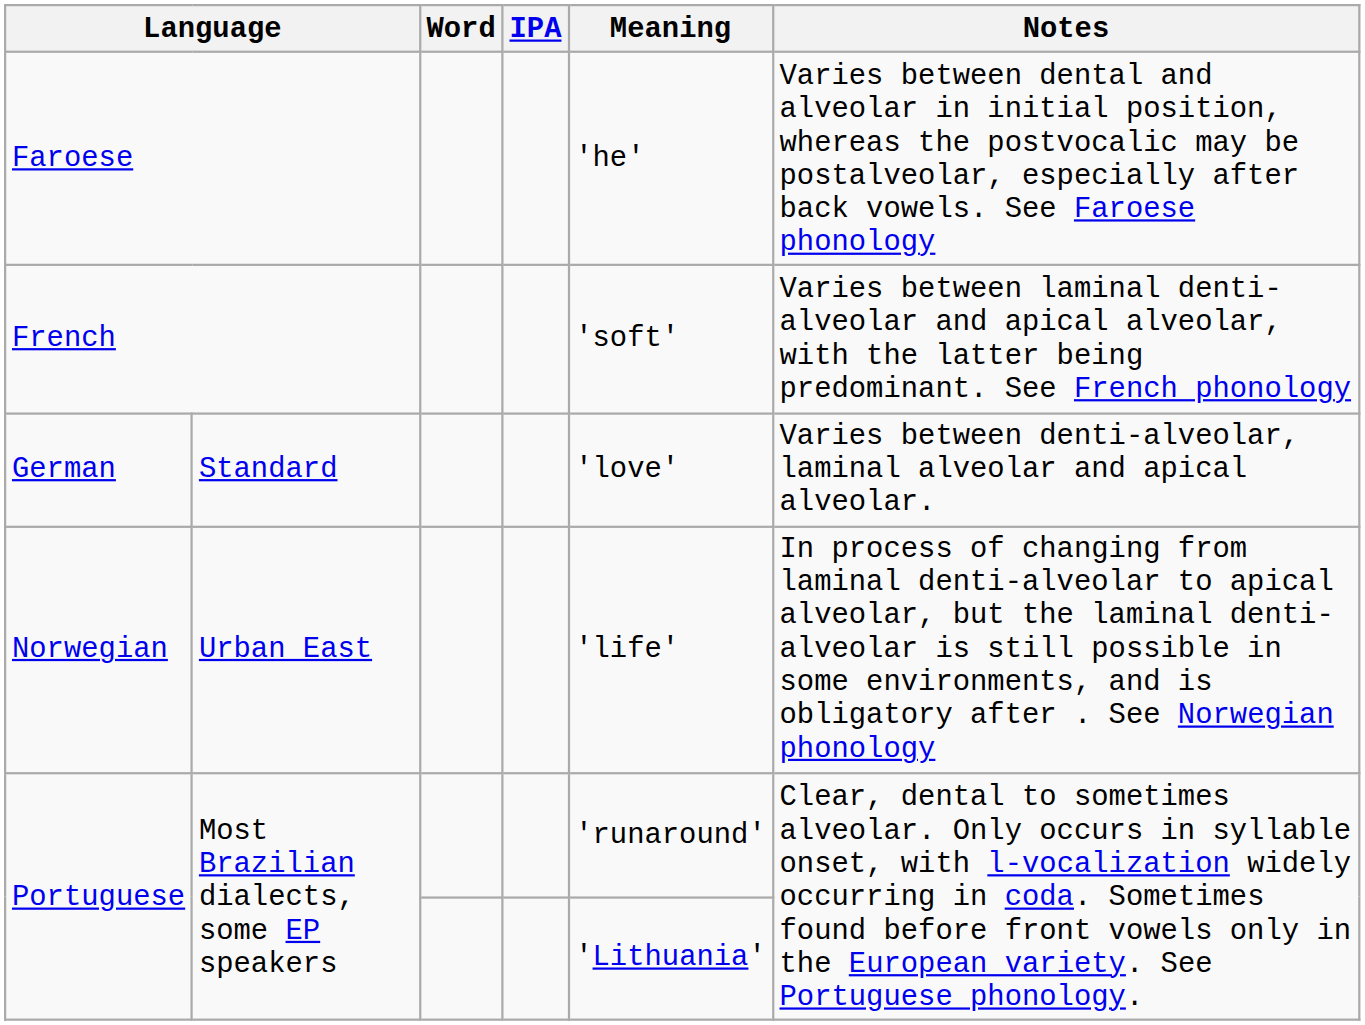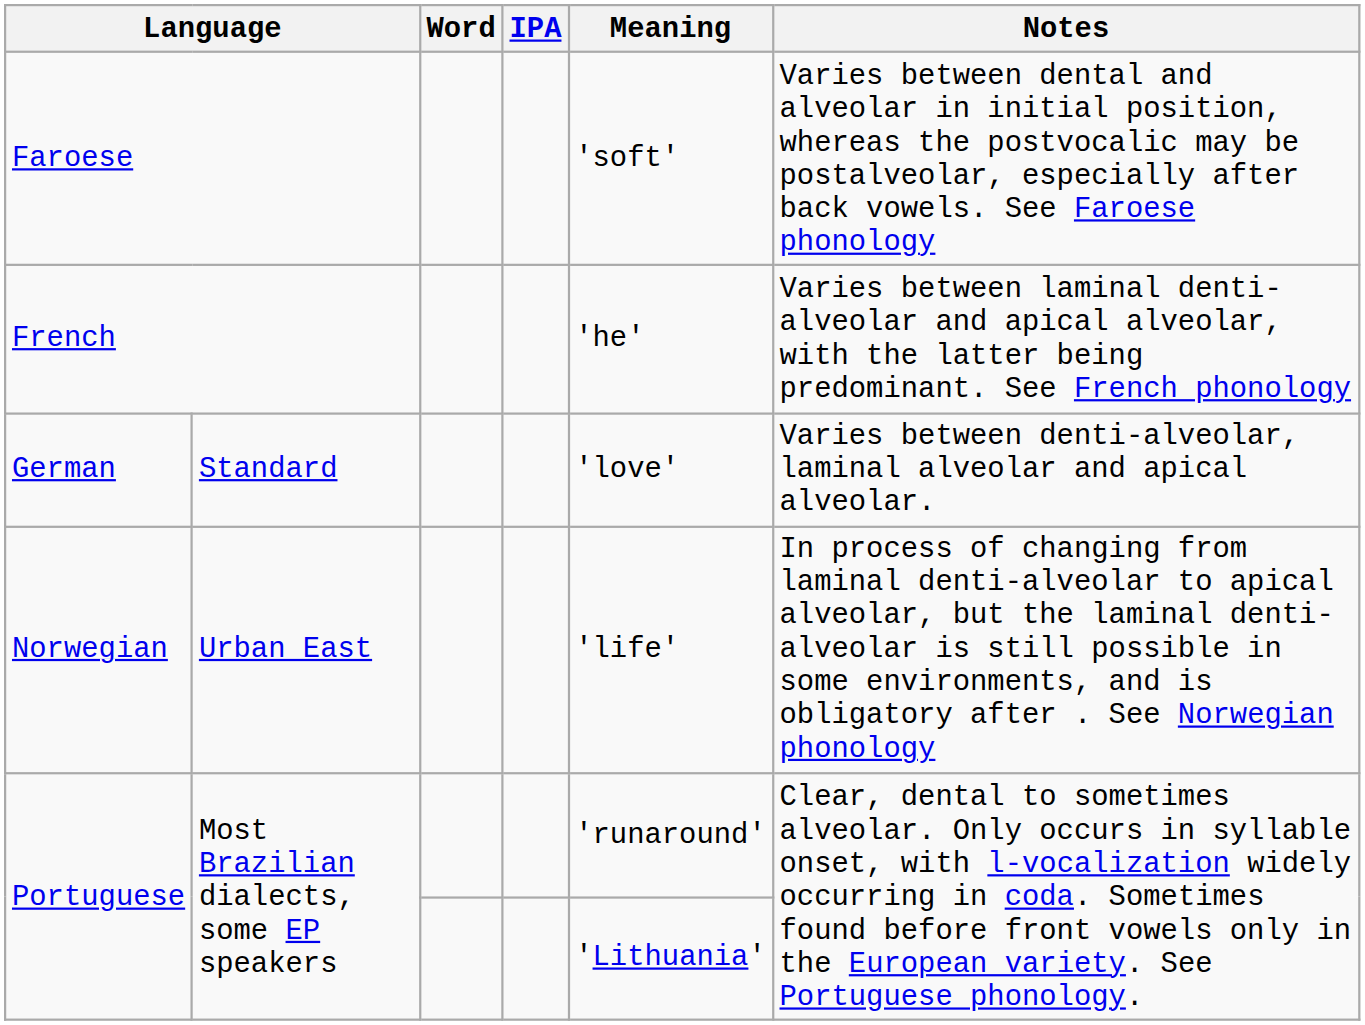(610, 159) 'he' -> (627, 159) 'soft'
(627, 339) 'soft' -> (610, 339) 'he'
